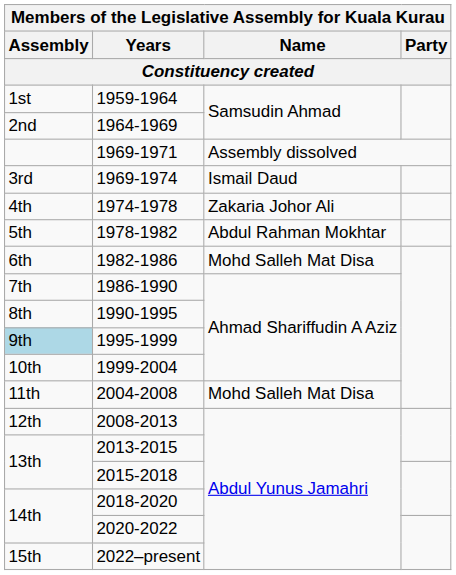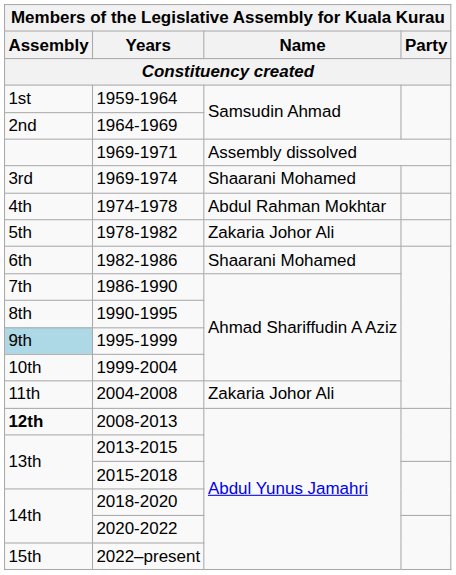(253, 179) Ismail Daud -> (282, 179) Shaarani Mohamed
(271, 206) Zakaria Johor Ali -> (297, 206) Abdul Rahman Mokhtar
(297, 233) Abdul Rahman Mokhtar -> (271, 233) Zakaria Johor Ali
(291, 260) Mohd Salleh Mat Disa -> (282, 260) Shaarani Mohamed
(291, 394) Mohd Salleh Mat Disa -> (271, 394) Zakaria Johor Ali
(25, 421) normal -> (26, 421) bold
